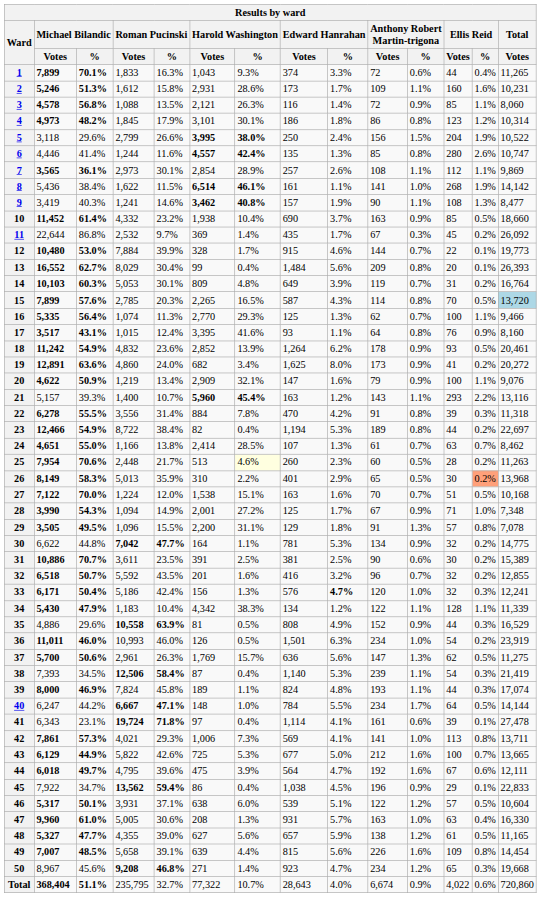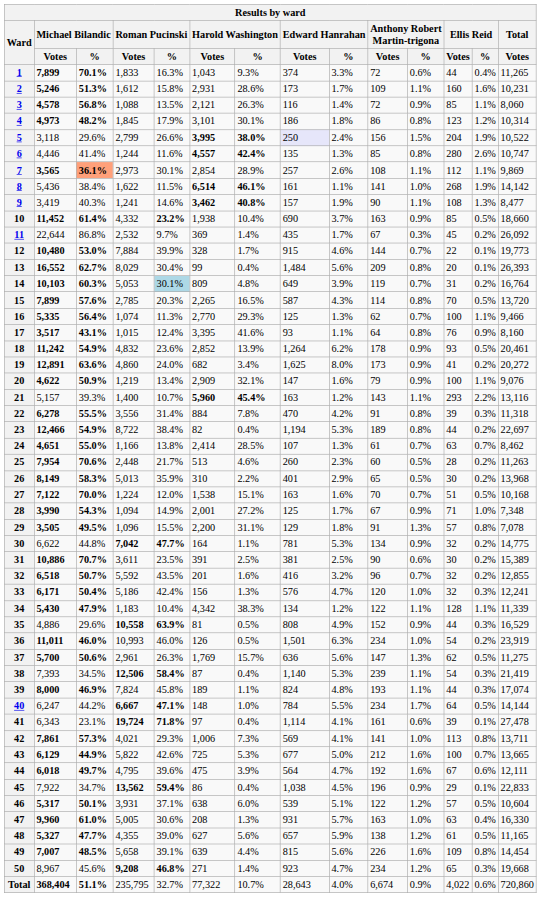(290, 137) no background -> (290, 137) lavender background
(93, 170) no background -> (93, 170) lightsalmon background
(170, 219) normal -> (171, 219) bold
(170, 283) no background -> (170, 283) lightblue background
(515, 300) lightblue background -> (515, 300) no background
(248, 462) lightyellow background -> (248, 462) no background
(485, 478) lightsalmon background -> (485, 478) no background
(342, 592) bold -> (342, 592) normal
